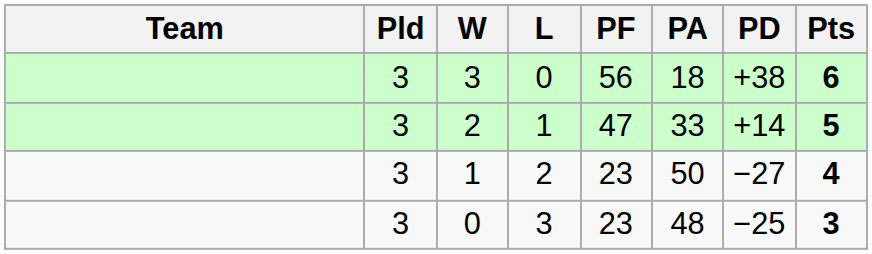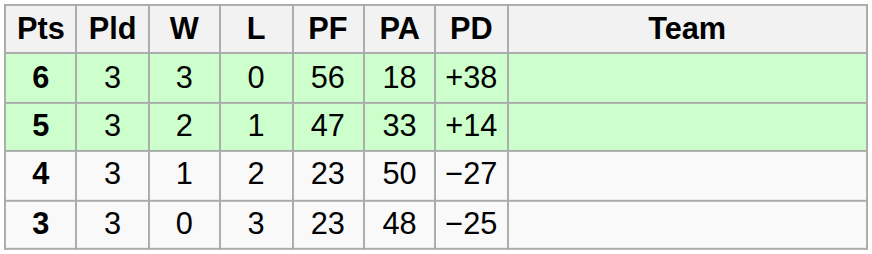columns swapped: (185, 28) <-> (831, 28)
